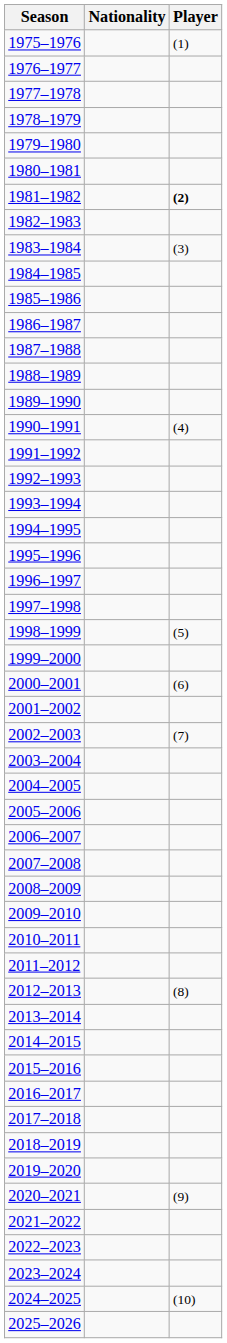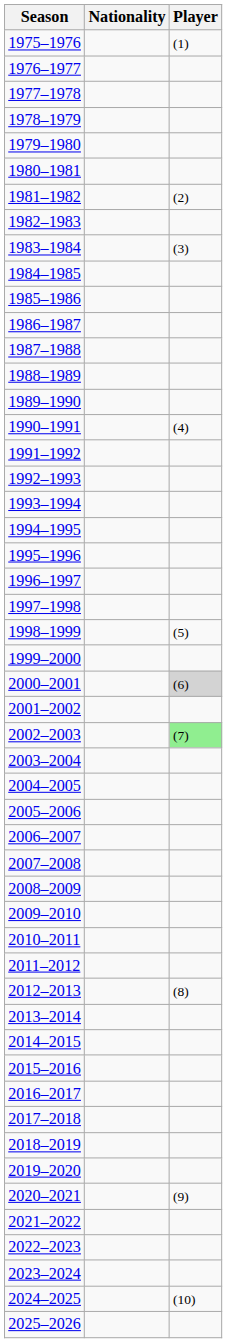(181, 196) bold -> (181, 197) normal
(181, 684) no background -> (181, 684) lightgrey background
(181, 735) no background -> (181, 735) lightgreen background
